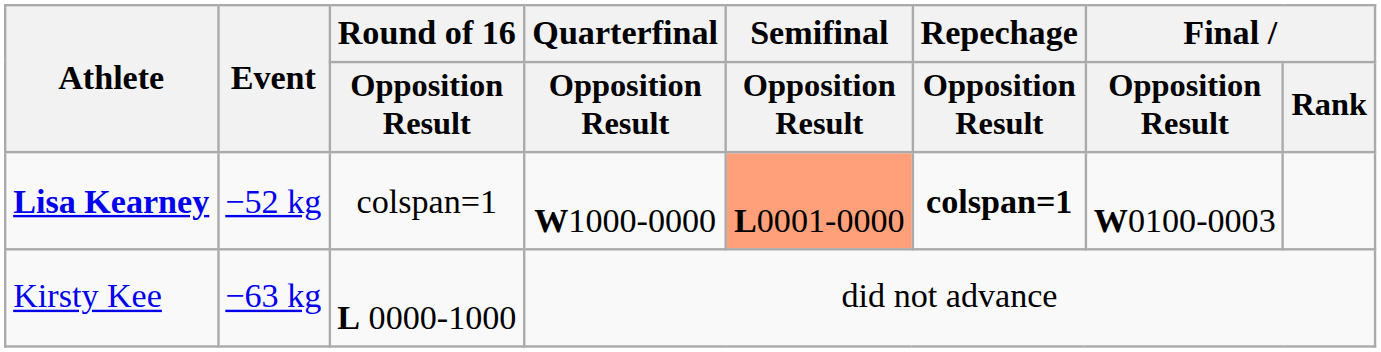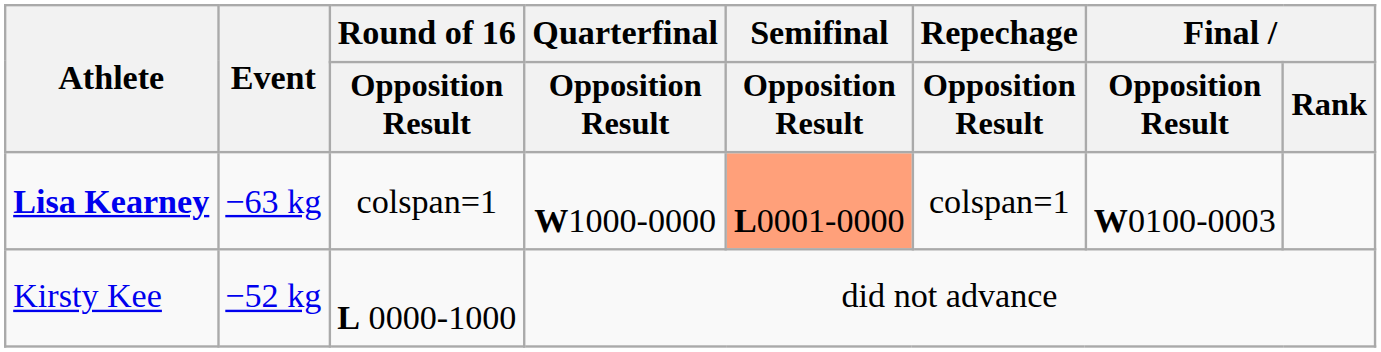(273, 200) −52 kg -> (273, 200) −63 kg
(999, 200) bold -> (999, 200) normal
(273, 297) −63 kg -> (273, 297) −52 kg
